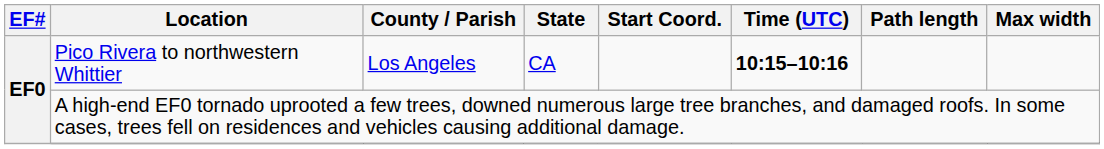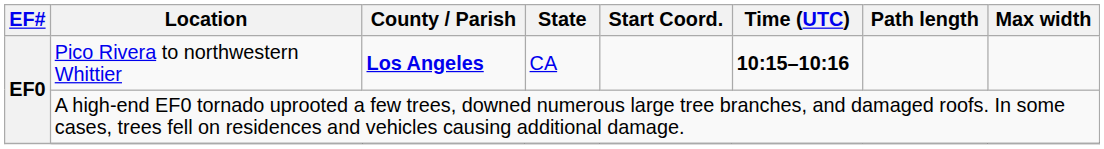(422, 62) normal -> (425, 62) bold
